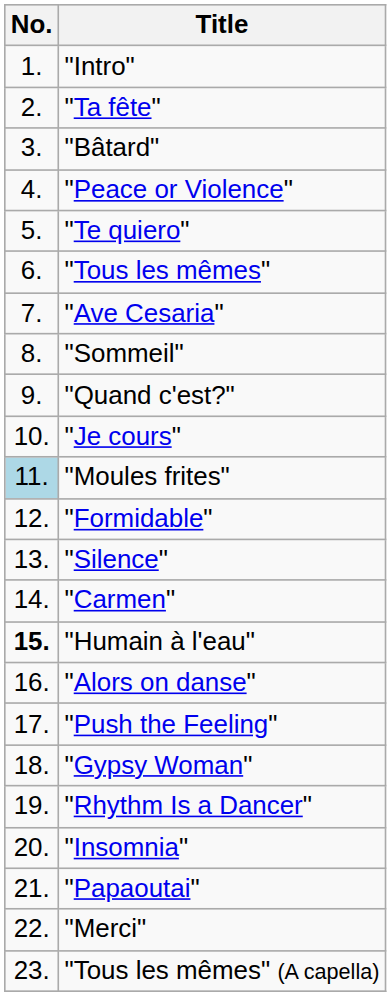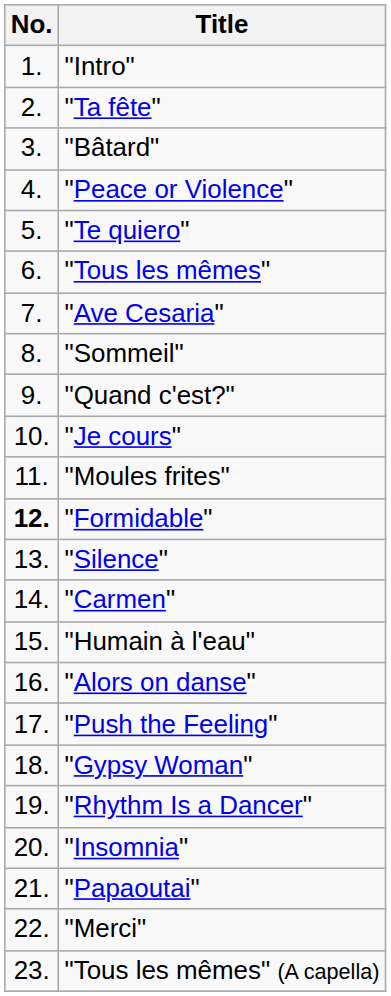(32, 477) lightblue background -> (32, 477) no background
(32, 518) normal -> (32, 518) bold
(32, 641) bold -> (32, 641) normal
